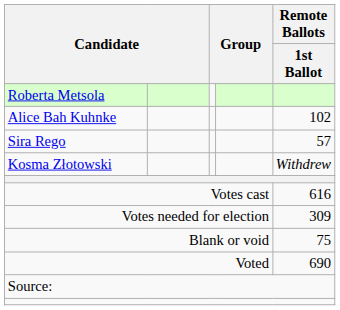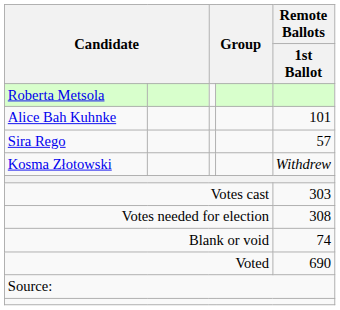(320, 118) 102 -> (320, 118) 101
(320, 194) 616 -> (320, 194) 303
(320, 217) 309 -> (320, 217) 308
(324, 240) 75 -> (324, 240) 74
